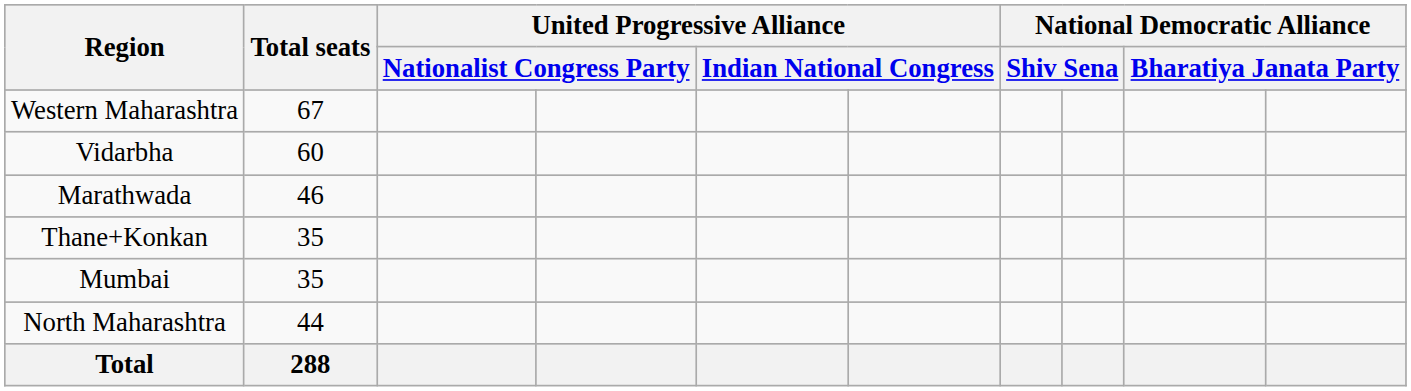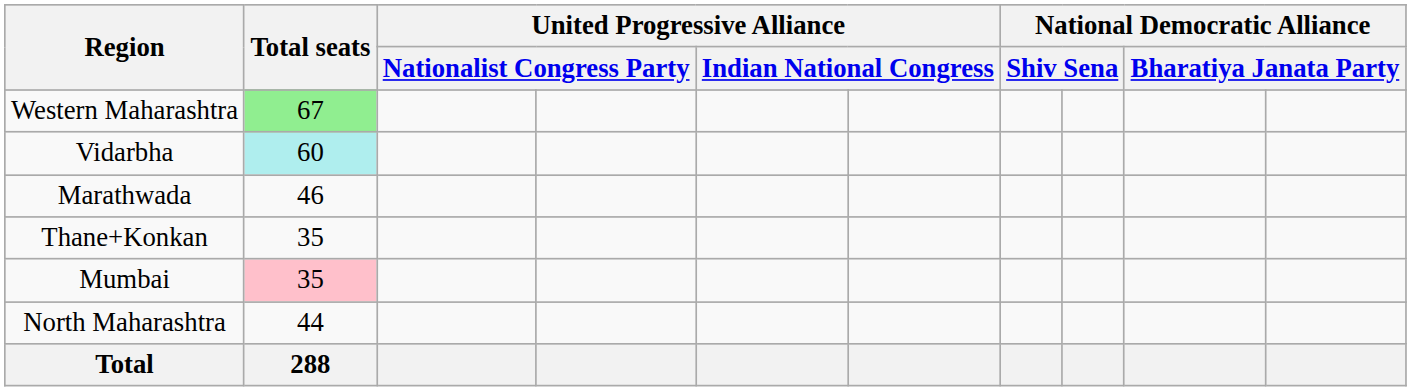(310, 110) no background -> (310, 110) lightgreen background
(310, 152) no background -> (310, 152) paleturquoise background
(310, 279) no background -> (310, 279) pink background
